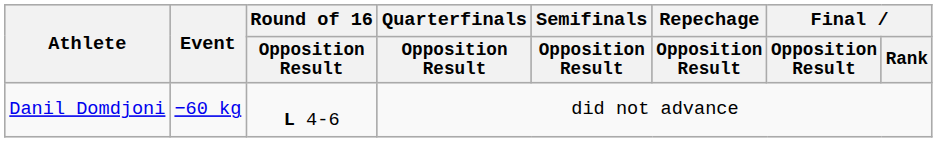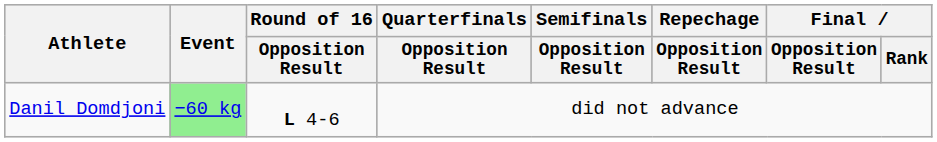(208, 109) no background -> (208, 109) lightgreen background
